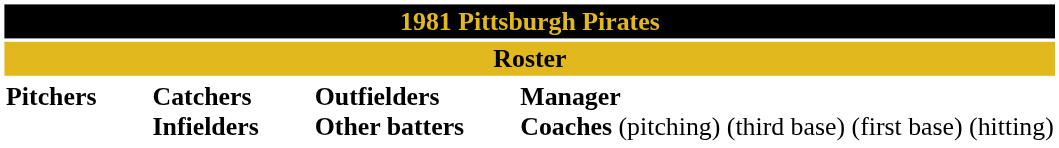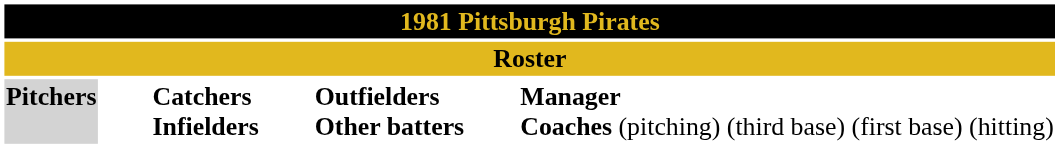(51, 95) no background -> (51, 95) lightgrey background
